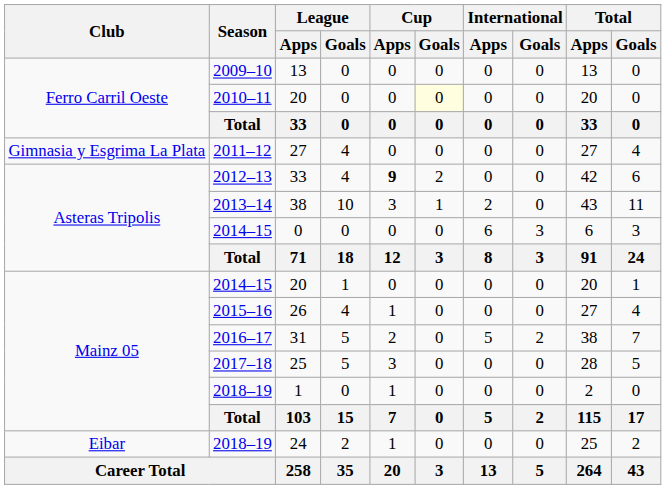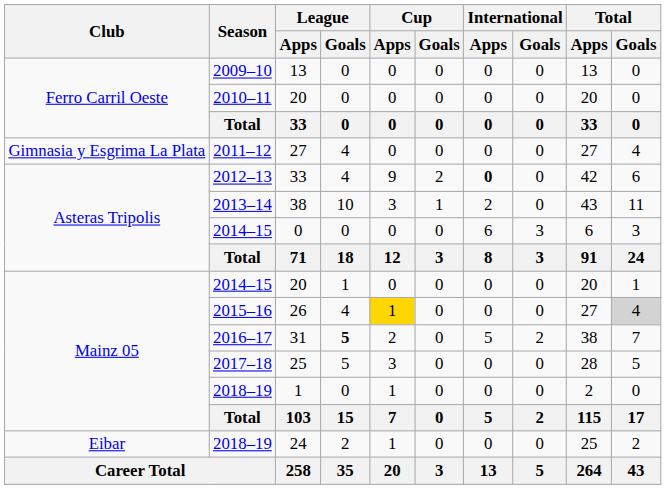(439, 97) lightyellow background -> (439, 97) no background
(392, 177) bold -> (392, 177) normal
(488, 177) normal -> (488, 177) bold
(392, 310) no background -> (392, 310) gold background
(636, 310) no background -> (636, 310) lightgrey background
(345, 337) normal -> (345, 337) bold
